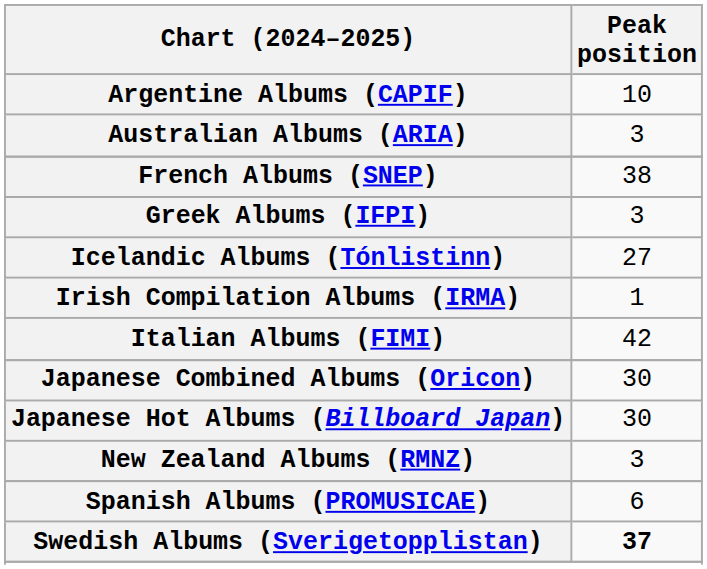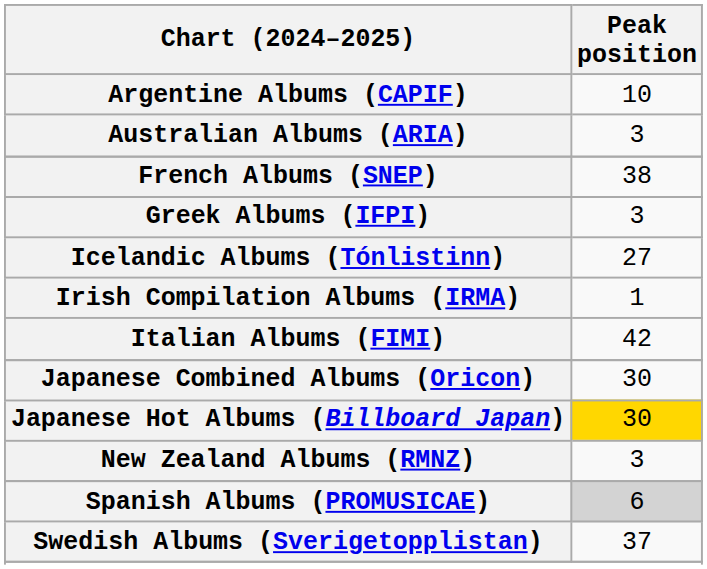(637, 420) no background -> (637, 420) gold background
(637, 502) no background -> (637, 502) lightgrey background
(637, 542) bold -> (637, 542) normal
